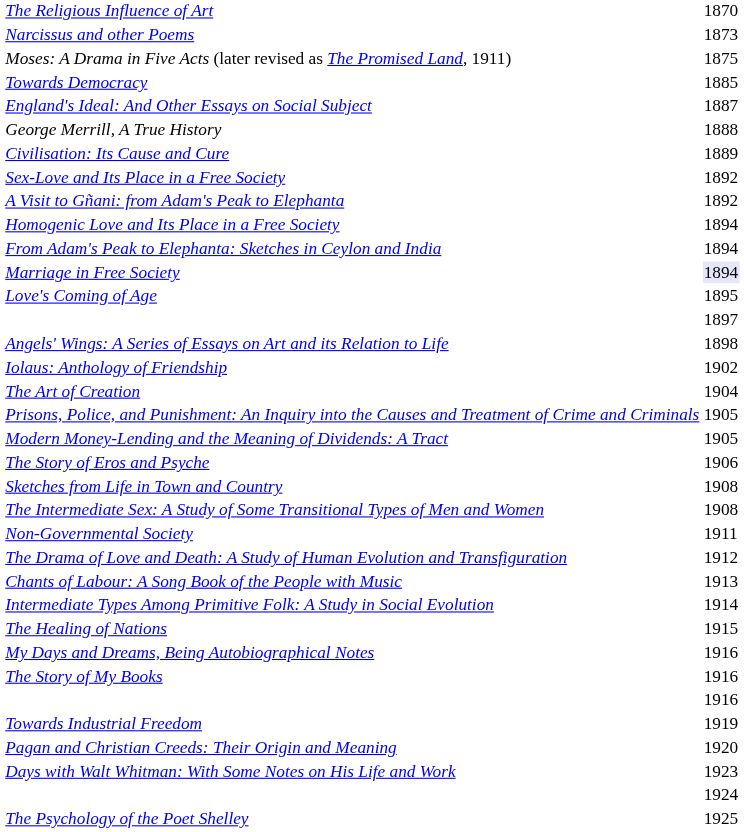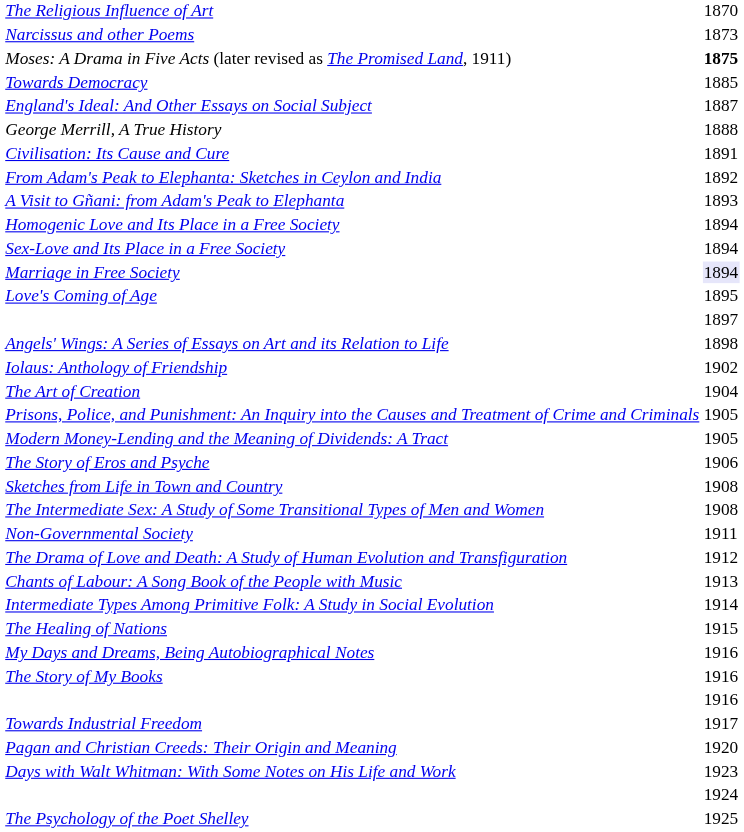(721, 58) normal -> (721, 58) bold
(721, 153) 1889 -> (721, 153) 1891
(145, 177) Sex-Love and Its Place in a Free Society -> (223, 177) From Adam's Peak to Elephanta: Sketches in Ceylon and India
(721, 201) 1892 -> (721, 201) 1893
(223, 248) From Adam's Peak to Elephanta: Sketches in Ceylon and India -> (145, 248) Sex-Love and Its Place in a Free Society
(721, 723) 1919 -> (721, 723) 1917
